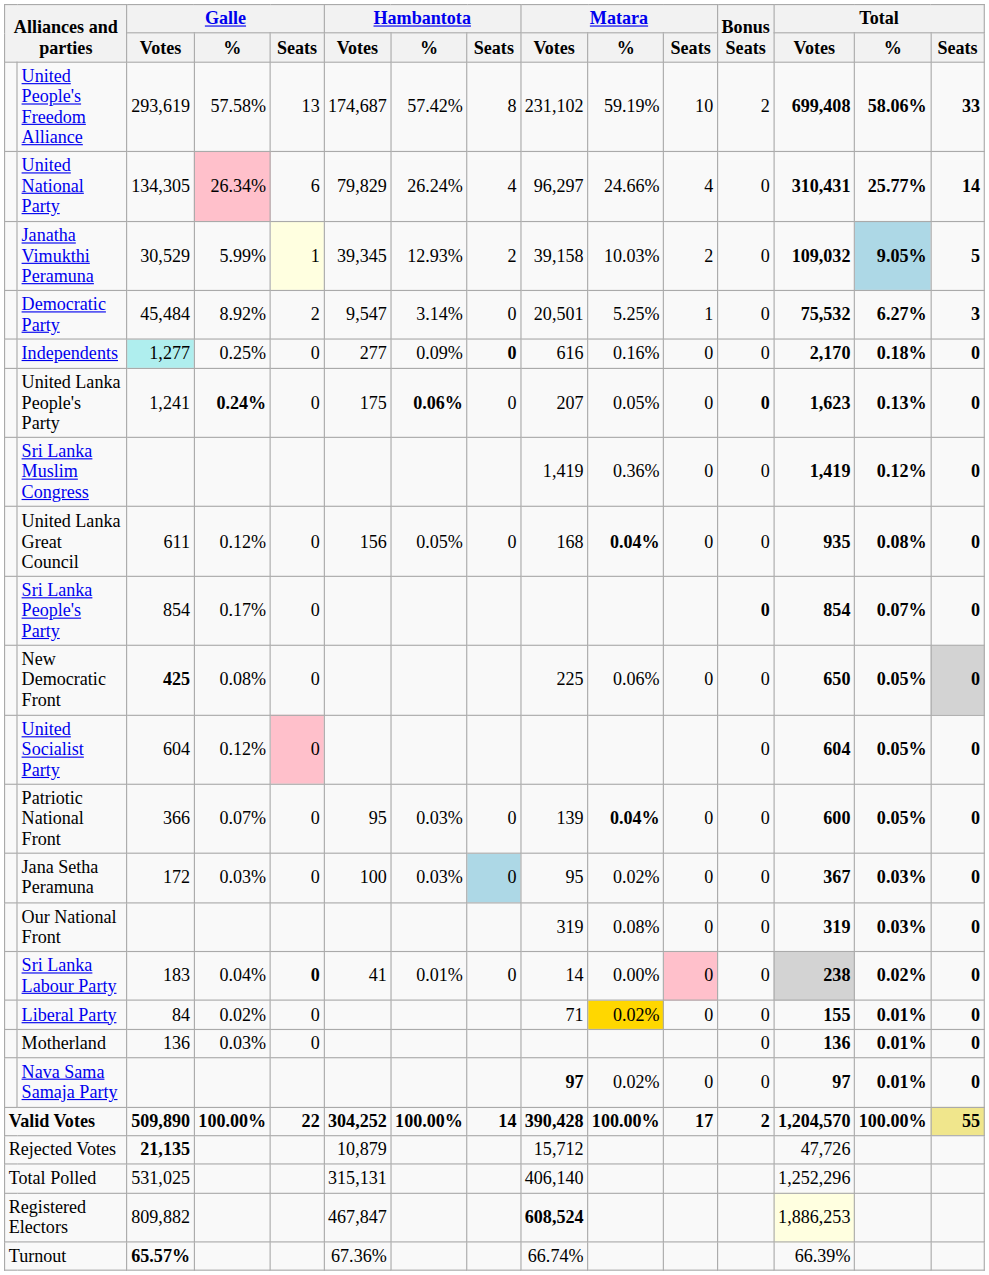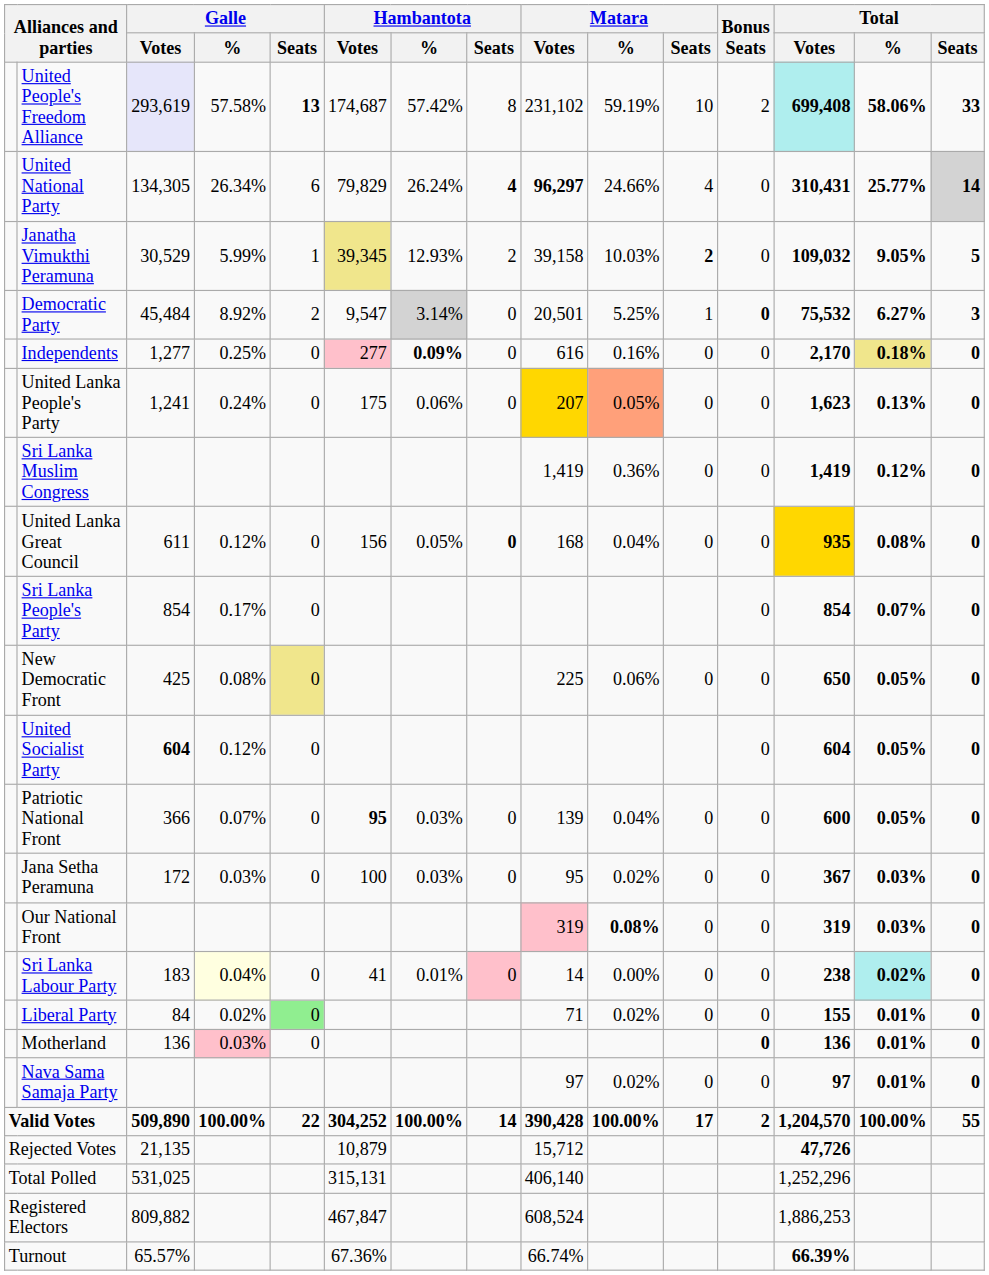(161, 106) no background -> (161, 106) lavender background
(311, 106) normal -> (311, 106) bold
(821, 106) no background -> (821, 106) paleturquoise background
(238, 186) pink background -> (238, 186) no background
(512, 186) normal -> (512, 186) bold
(559, 186) normal -> (559, 186) bold
(971, 186) no background -> (971, 186) lightgrey background
(315, 255) lightyellow background -> (315, 255) no background
(362, 255) no background -> (362, 255) khaki background
(709, 255) normal -> (709, 255) bold
(902, 255) lightblue background -> (902, 255) no background
(440, 314) no background -> (440, 314) lightgrey background
(765, 314) normal -> (765, 314) bold
(170, 353) paleturquoise background -> (170, 353) no background
(373, 353) no background -> (373, 353) pink background
(440, 353) normal -> (438, 353) bold
(512, 353) bold -> (512, 353) normal
(902, 353) no background -> (902, 353) khaki background
(241, 402) bold -> (243, 402) normal
(438, 402) bold -> (440, 402) normal
(570, 402) no background -> (570, 402) gold background
(636, 402) no background -> (636, 402) lightsalmon background
(765, 402) bold -> (765, 402) normal
(512, 541) normal -> (512, 541) bold
(635, 541) bold -> (636, 541) normal
(837, 541) no background -> (837, 541) gold background
(765, 610) bold -> (765, 610) normal
(176, 680) bold -> (176, 680) normal
(315, 680) no background -> (315, 680) khaki background
(976, 680) lightgrey background -> (976, 680) no background
(176, 749) normal -> (176, 749) bold
(315, 749) pink background -> (315, 749) no background
(378, 818) normal -> (378, 818) bold
(635, 818) bold -> (636, 818) normal
(512, 877) lightblue background -> (512, 877) no background
(570, 926) no background -> (570, 926) pink background
(636, 926) normal -> (635, 926) bold
(243, 975) no background -> (243, 975) lightyellow background
(315, 975) bold -> (315, 975) normal
(512, 975) no background -> (512, 975) pink background
(709, 975) pink background -> (709, 975) no background
(837, 975) lightgrey background -> (837, 975) no background
(902, 975) no background -> (902, 975) paleturquoise background
(315, 1014) no background -> (315, 1014) lightgreen background
(636, 1014) gold background -> (636, 1014) no background
(243, 1043) no background -> (243, 1043) pink background
(765, 1043) normal -> (765, 1043) bold
(574, 1082) bold -> (574, 1082) normal
(971, 1121) khaki background -> (971, 1121) no background
(165, 1149) bold -> (165, 1149) normal
(826, 1149) normal -> (826, 1149) bold
(554, 1217) bold -> (554, 1217) normal
(814, 1217) lightyellow background -> (814, 1217) no background
(161, 1256) bold -> (162, 1256) normal
(823, 1256) normal -> (821, 1256) bold
